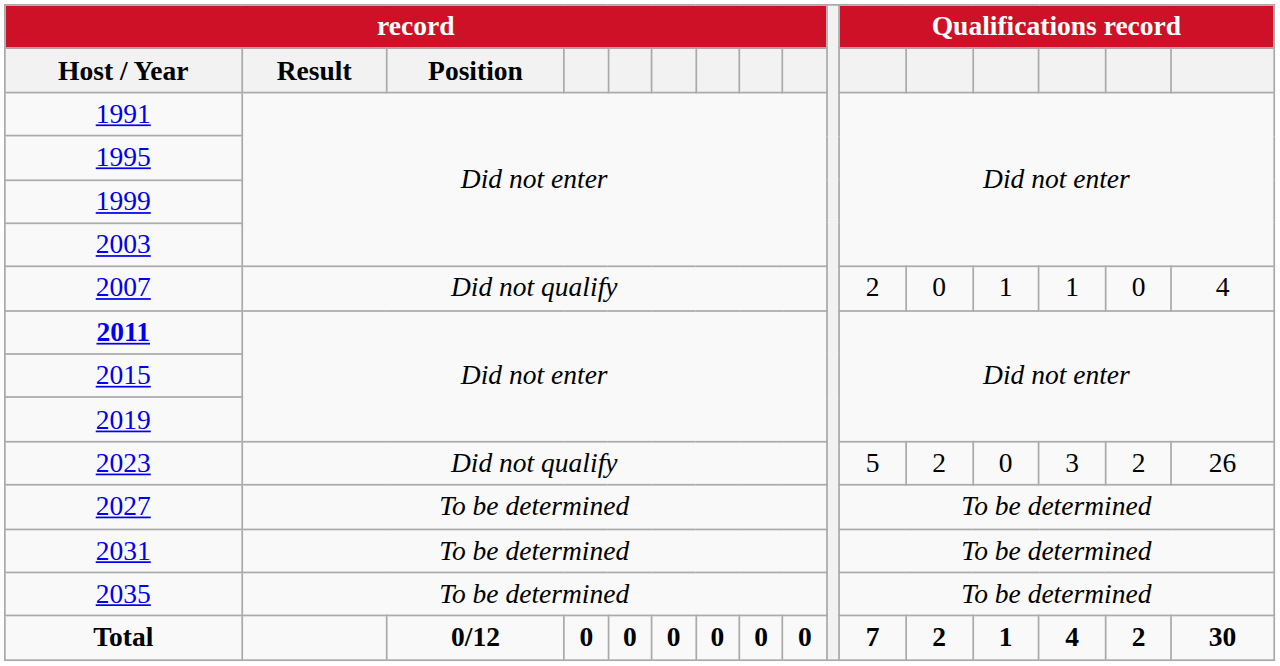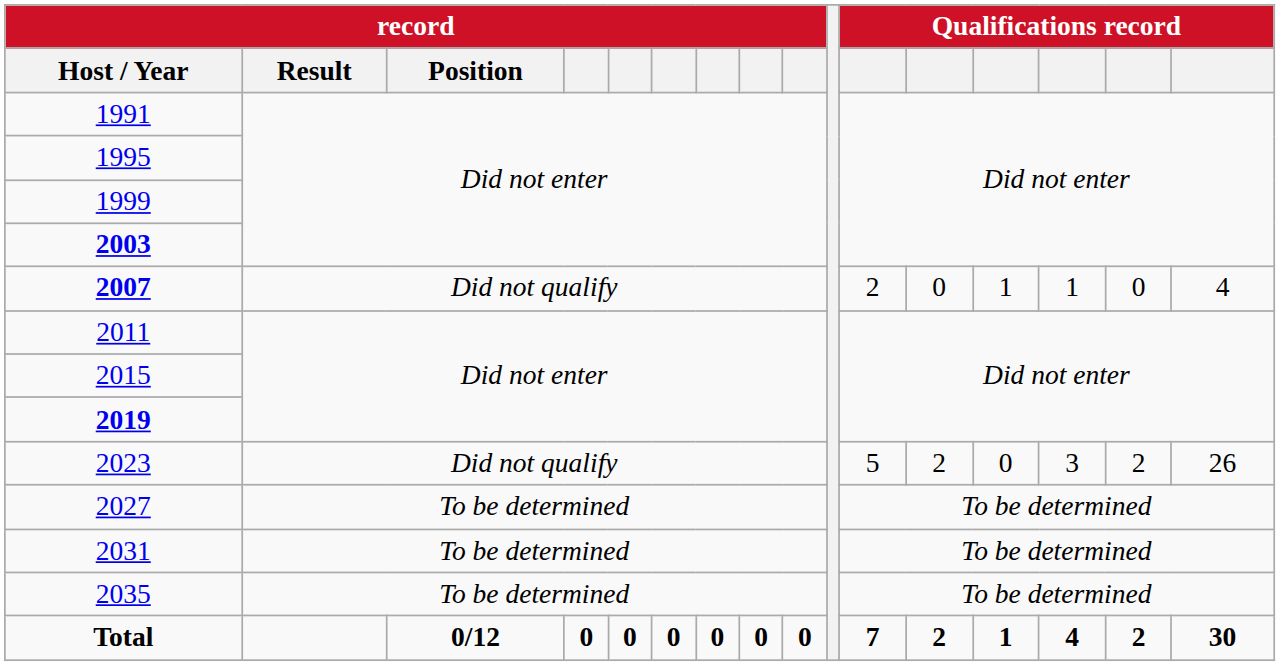(123, 244) normal -> (123, 244) bold
(123, 288) normal -> (123, 288) bold
(123, 331) bold -> (123, 331) normal
(123, 419) normal -> (123, 419) bold
